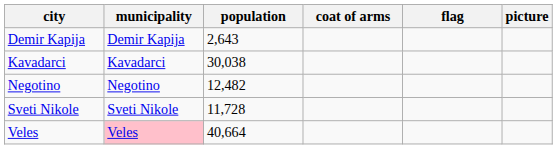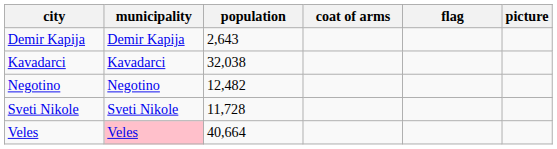(226, 62) 30,038 -> (226, 62) 32,038
